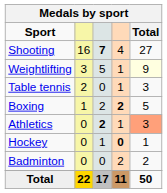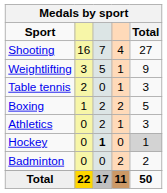(102, 50) bold -> (102, 50) normal
(146, 69) lightyellow background -> (146, 69) no background
(121, 106) bold -> (121, 106) normal
(102, 124) bold -> (102, 124) normal
(146, 124) lightsalmon background -> (146, 124) no background
(102, 142) normal -> (102, 142) bold
(121, 142) bold -> (121, 142) normal
(146, 142) no background -> (146, 142) lightgrey background
